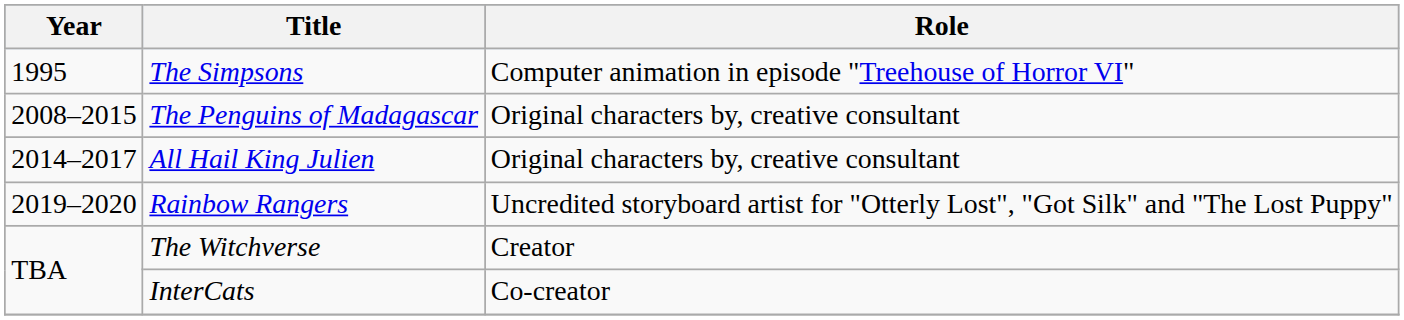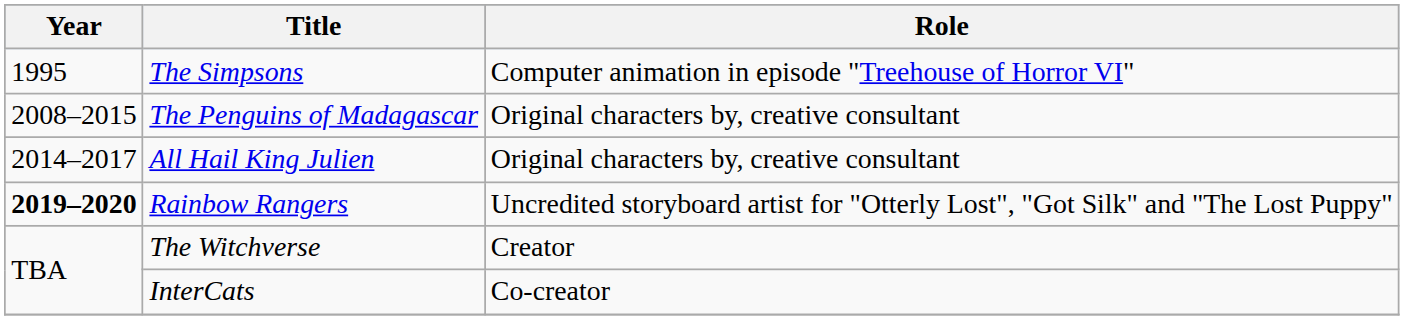(74, 203) normal -> (74, 203) bold
